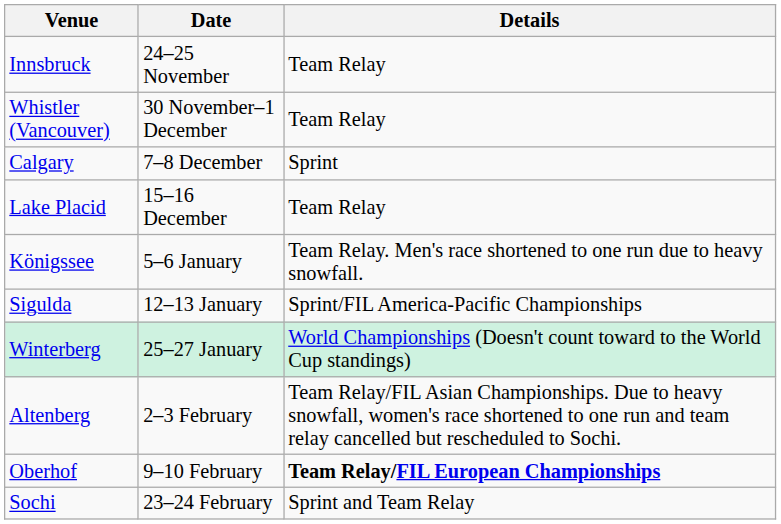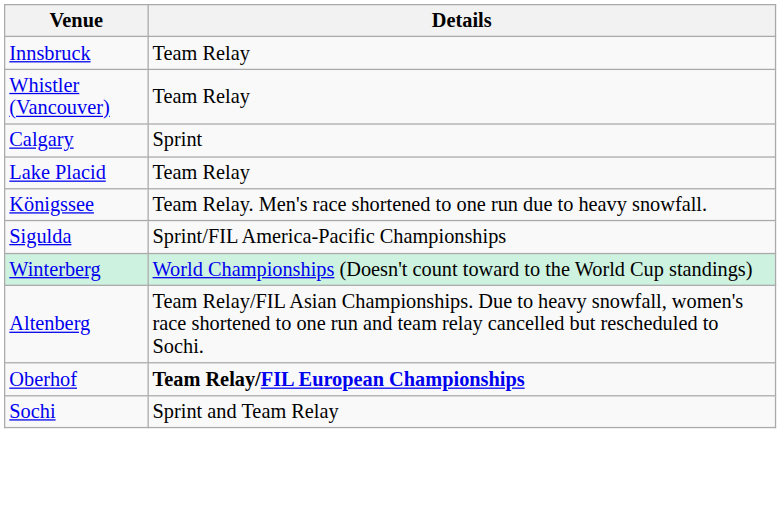- column: (211, 20)
